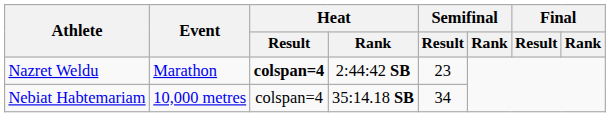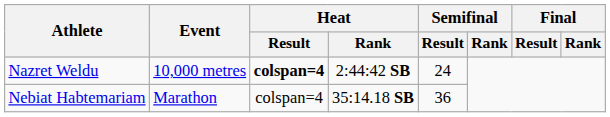(185, 71) Marathon -> (200, 71) 10,000 metres
(443, 71) 23 -> (443, 71) 24
(200, 98) 10,000 metres -> (185, 98) Marathon
(443, 98) 34 -> (443, 98) 36
